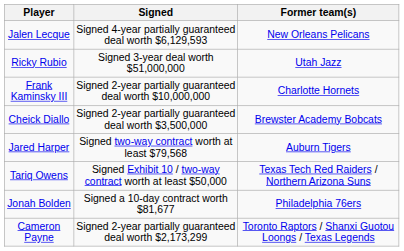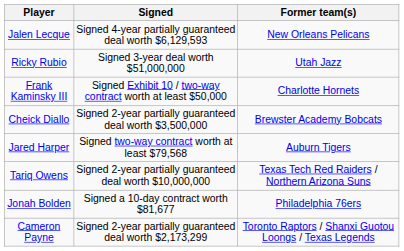(156, 91) Signed 2-year partially guaranteed deal worth $10,000,000 -> (156, 91) Signed Exhibit 10 / two-way contract worth at least $50,000
(156, 176) Signed Exhibit 10 / two-way contract worth at least $50,000 -> (156, 176) Signed 2-year partially guaranteed deal worth $10,000,000
